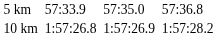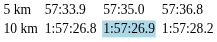(129, 28) no background -> (129, 28) lightblue background
